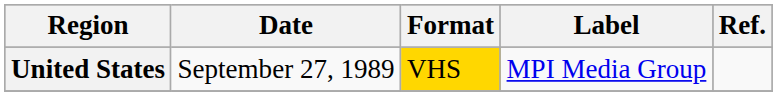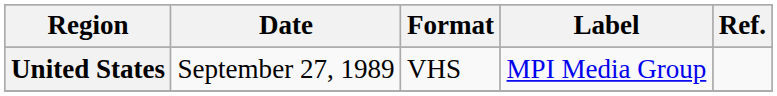(434, 68) gold background -> (434, 68) no background
